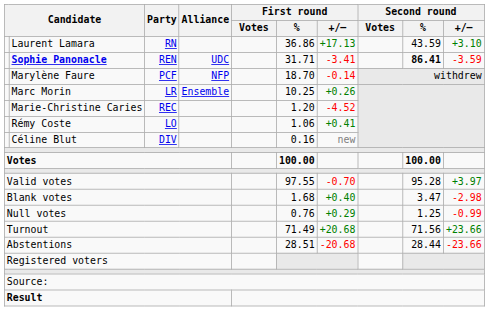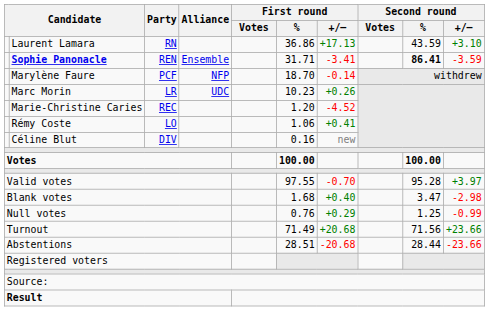(220, 61) UDC -> (205, 61) Ensemble
(205, 92) Ensemble -> (220, 92) UDC
(300, 92) 10.25 -> (300, 92) 10.23
